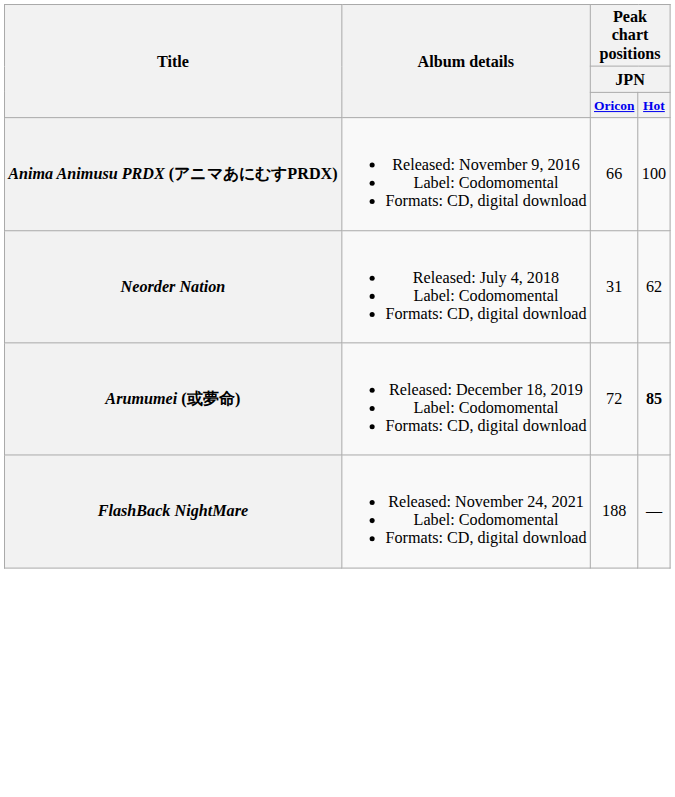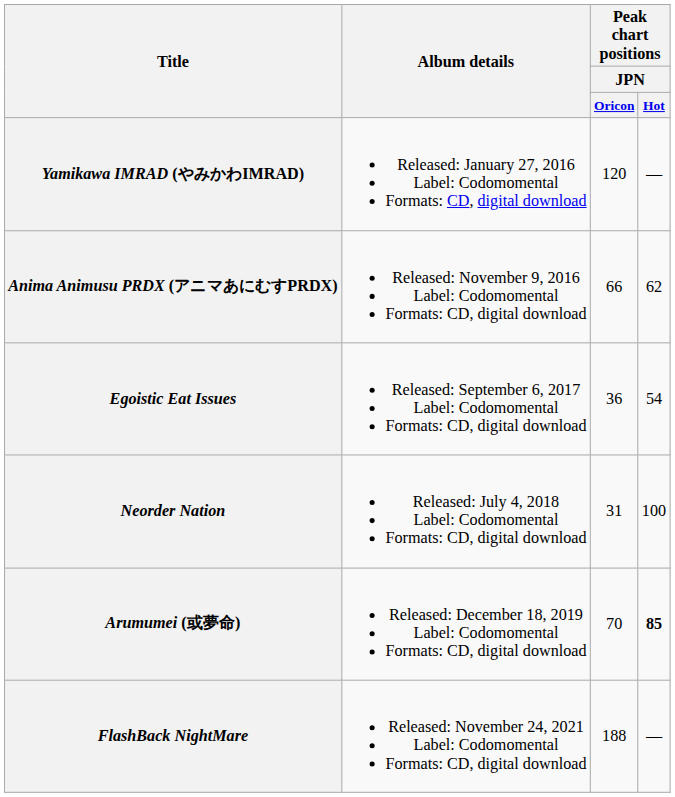+ row: (173, 173)
(654, 173) 100 -> (654, 286) 62
+ row: (173, 398)
(654, 286) 62 -> (654, 511) 100
(614, 398) 72 -> (614, 623) 70
